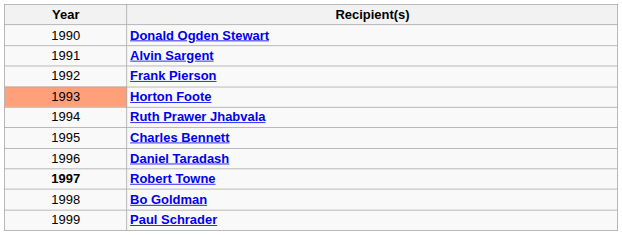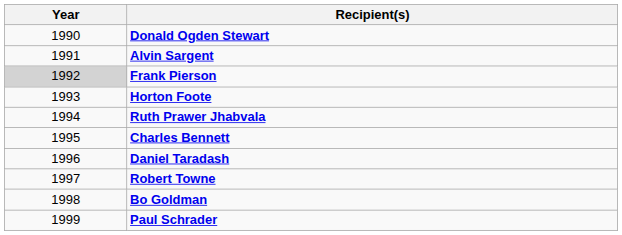(66, 76) no background -> (66, 76) lightgrey background
(66, 96) lightsalmon background -> (66, 96) no background
(66, 179) bold -> (66, 179) normal
